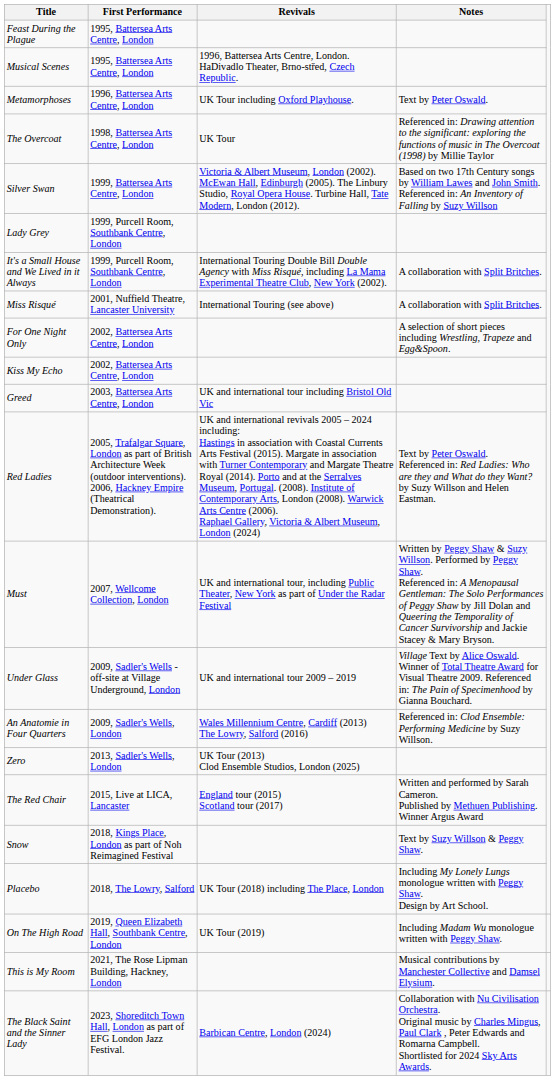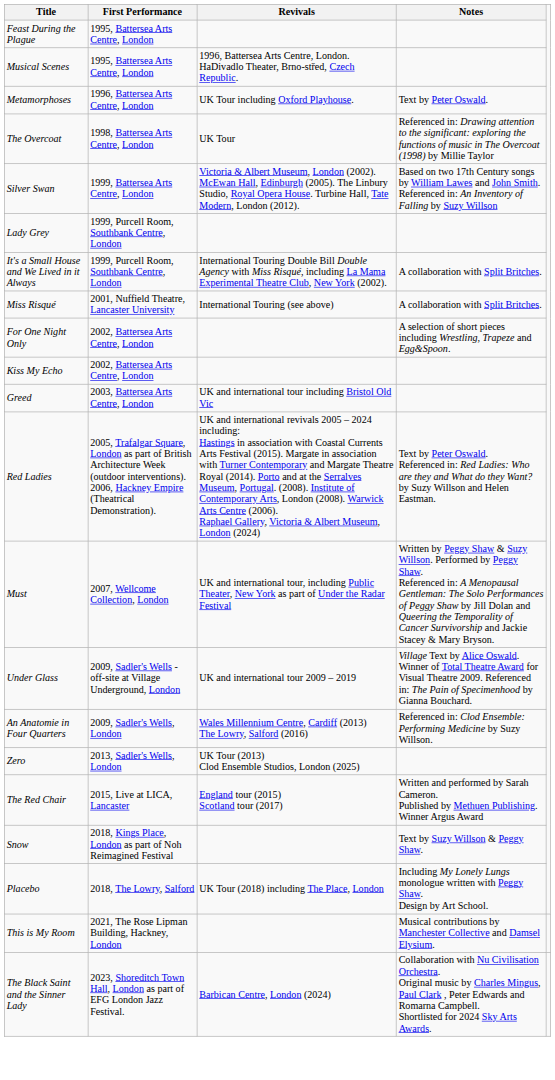- row: (45, 933)
